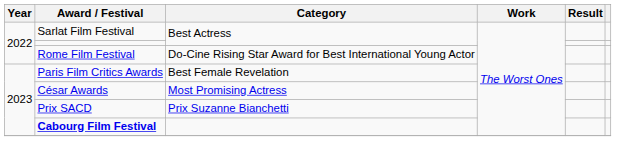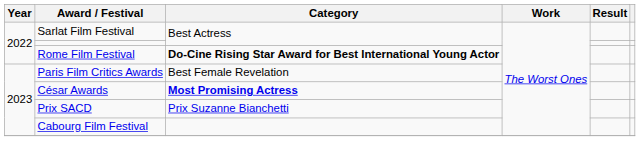(321, 54) normal -> (334, 54) bold
(227, 90) normal -> (233, 90) bold
(97, 126) bold -> (93, 126) normal
